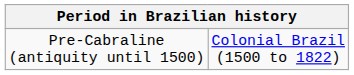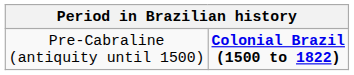(278, 49) normal -> (278, 49) bold
